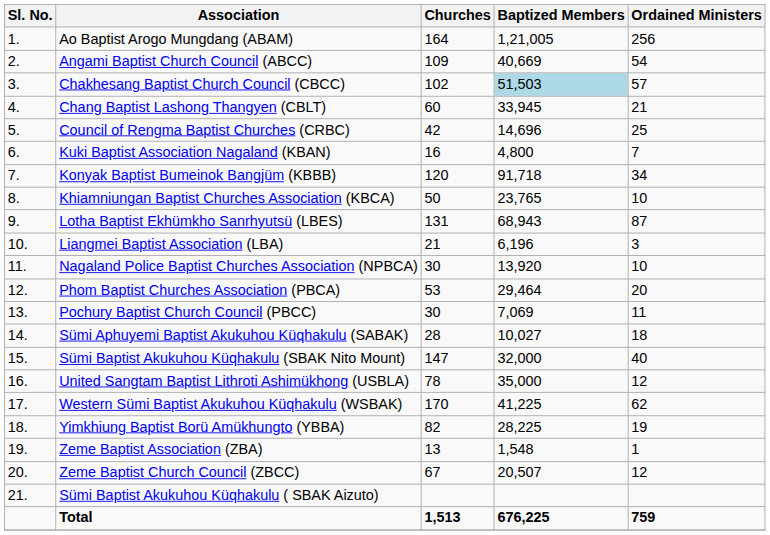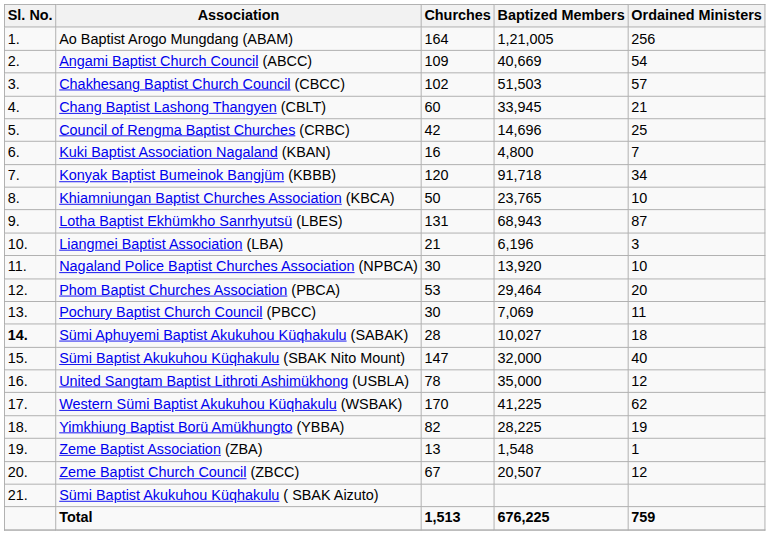(520, 84) lightblue background -> (520, 84) no background
(18, 335) normal -> (18, 335) bold
